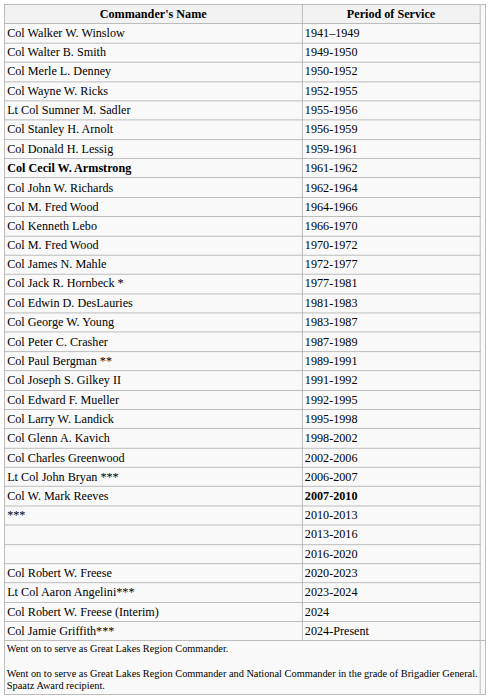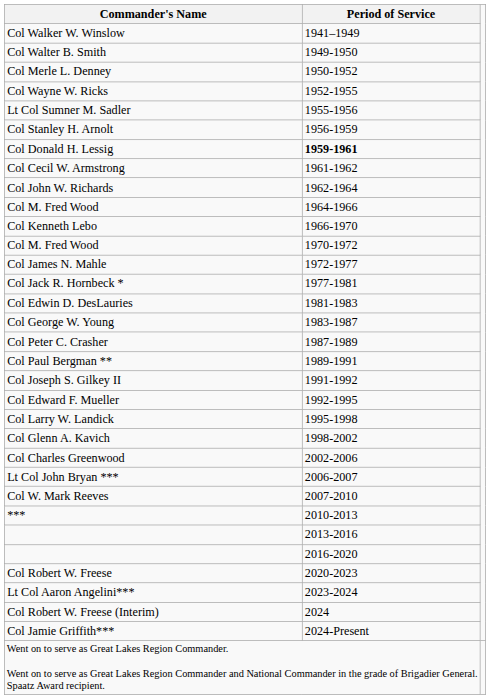(331, 149) normal -> (331, 149) bold
(69, 168) bold -> (66, 168) normal
(331, 496) bold -> (331, 496) normal
